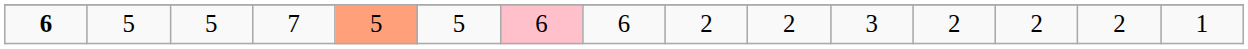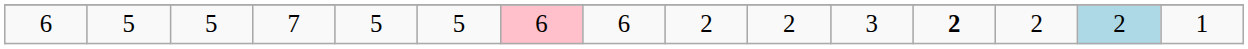(46, 24) bold -> (46, 24) normal
(376, 24) lightsalmon background -> (376, 24) no background
(954, 24) normal -> (954, 24) bold
(1119, 24) no background -> (1119, 24) lightblue background
